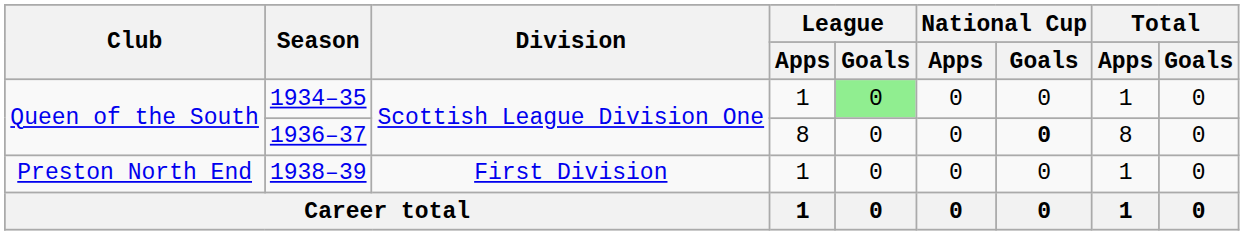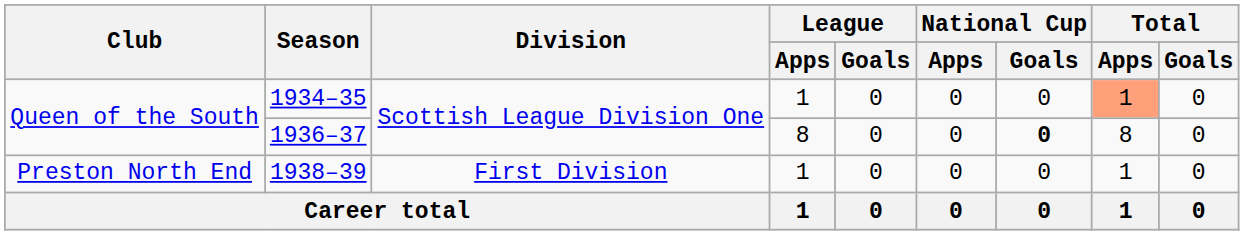(876, 99) lightgreen background -> (876, 99) no background
(1126, 99) no background -> (1126, 99) lightsalmon background
